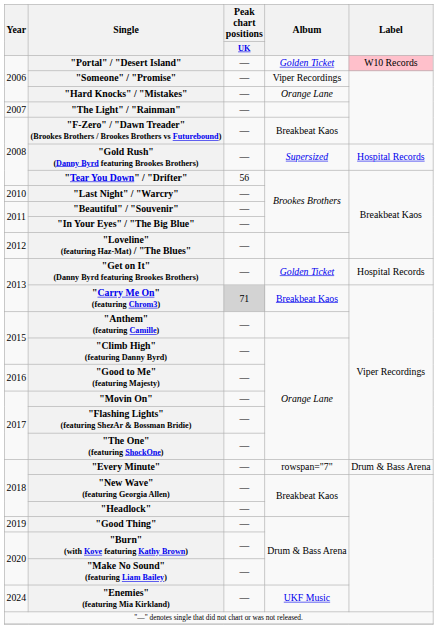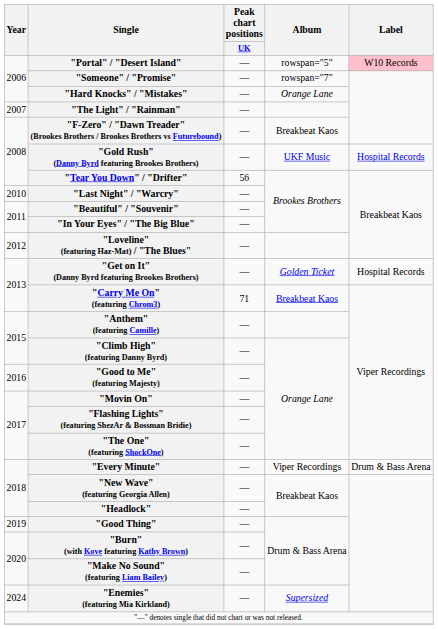(307, 63) Golden Ticket -> (307, 63) rowspan="5"
(307, 78) Viper Recordings -> (307, 78) rowspan="7"
(307, 157) Supersized -> (307, 157) UKF Music
(244, 298) lightgrey background -> (244, 298) no background
(307, 467) rowspan="7" -> (307, 467) Viper Recordings
(307, 598) UKF Music -> (307, 598) Supersized
